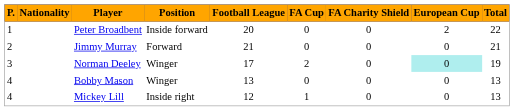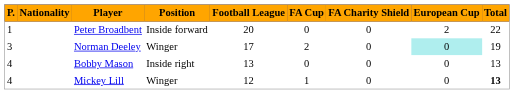- row: (105, 46)
(162, 80) Winger -> (170, 63) Inside right
(170, 97) Inside right -> (162, 80) Winger
(496, 97) normal -> (496, 80) bold
